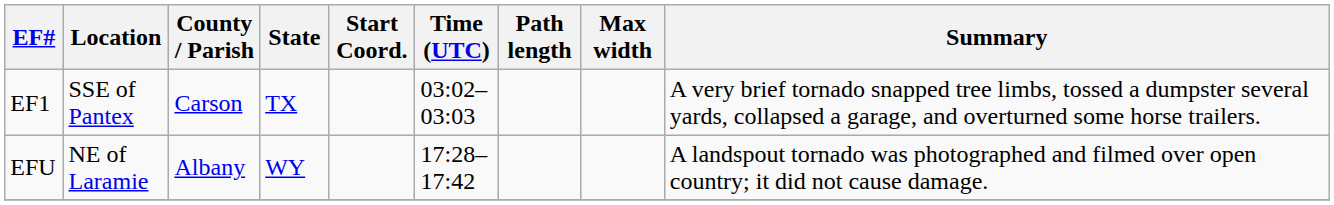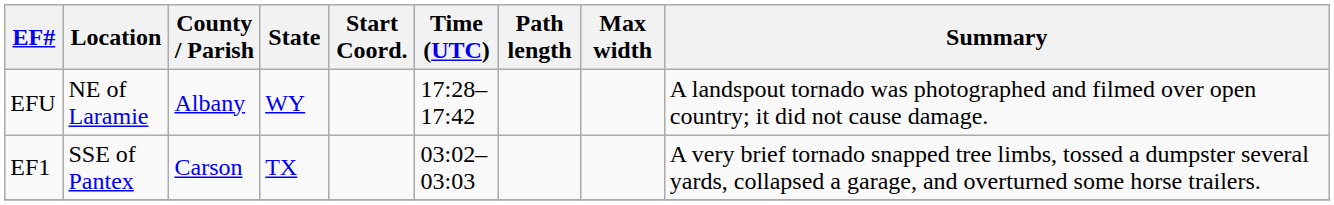rows swapped: (33, 167) <-> (30, 102)
